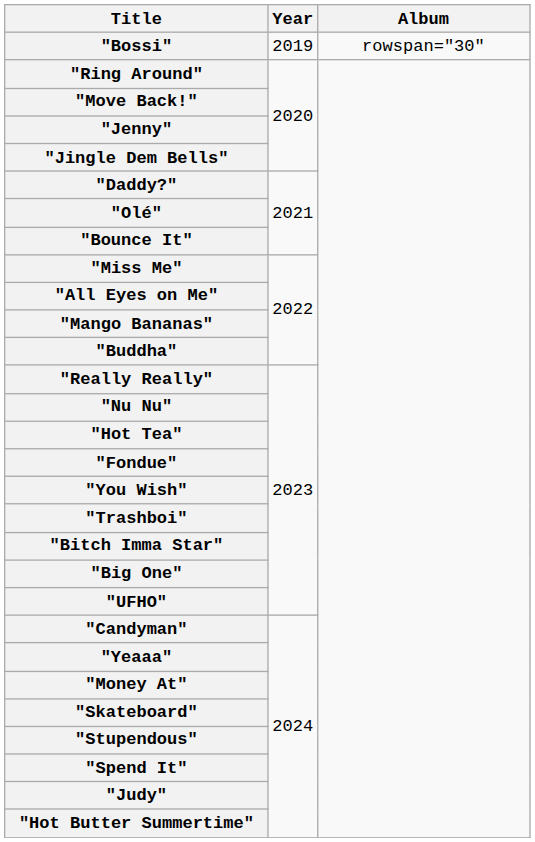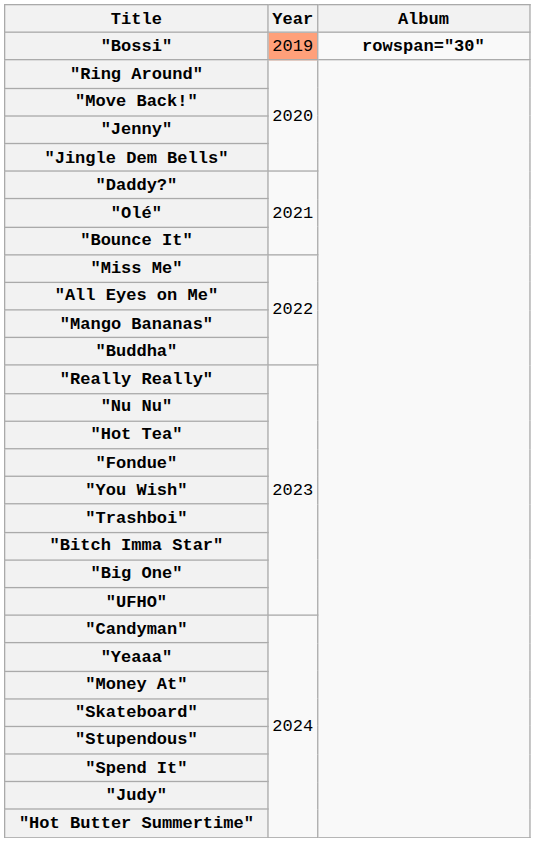(293, 46) no background -> (293, 46) lightsalmon background
(423, 46) normal -> (423, 46) bold
